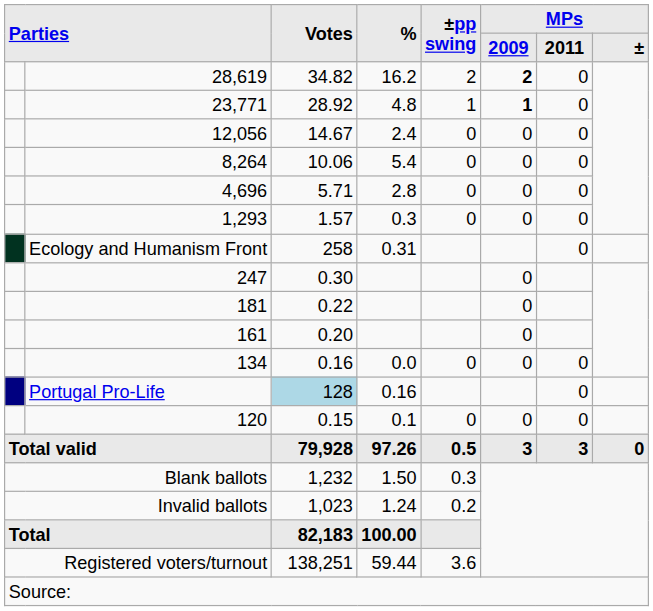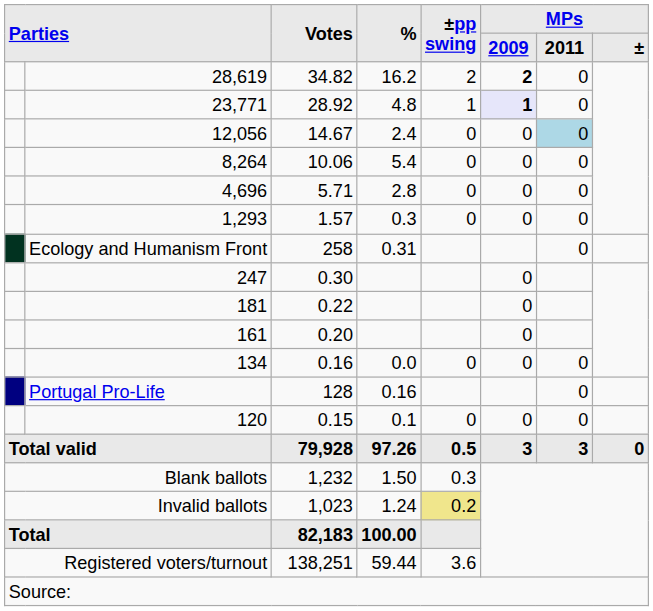(527, 105) no background -> (527, 105) lavender background
(583, 134) no background -> (583, 134) lightblue background
(338, 391) lightblue background -> (338, 391) no background
(464, 506) no background -> (464, 506) khaki background
